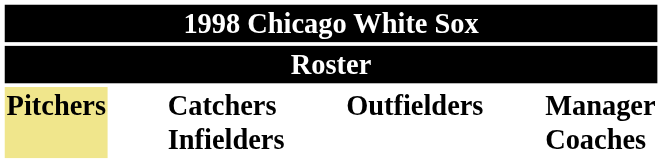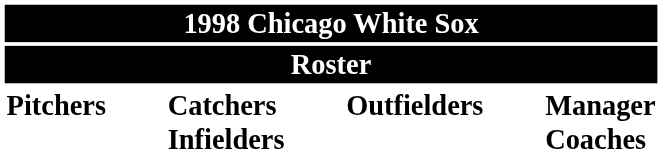(56, 105) khaki background -> (56, 105) no background
